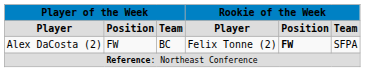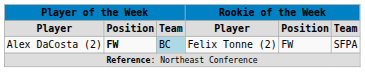(113, 45) normal -> (113, 45) bold
(165, 45) no background -> (165, 45) lightblue background
(287, 45) bold -> (287, 45) normal
